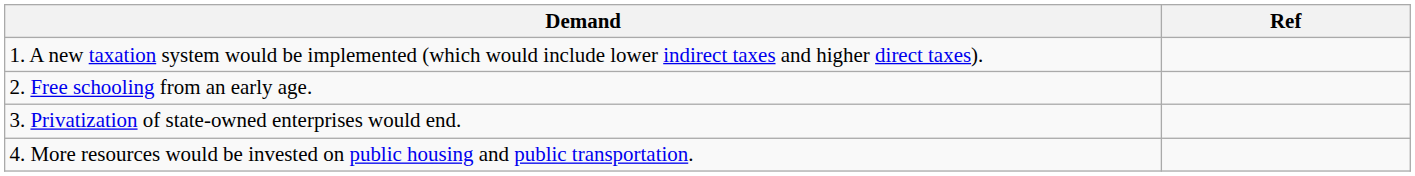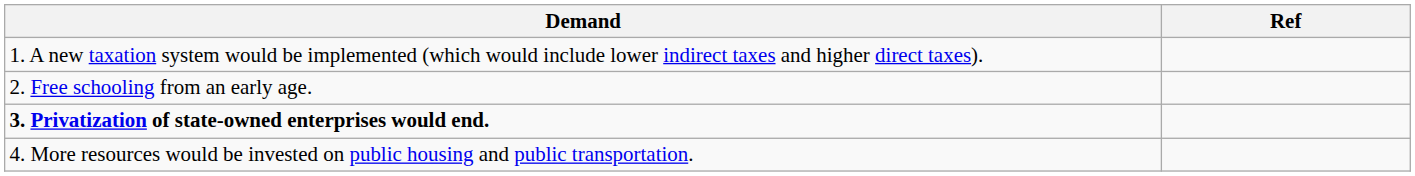(235, 120) normal -> (249, 120) bold
